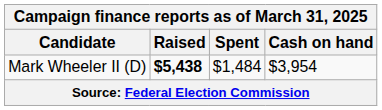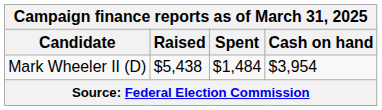(178, 67) bold -> (178, 67) normal
